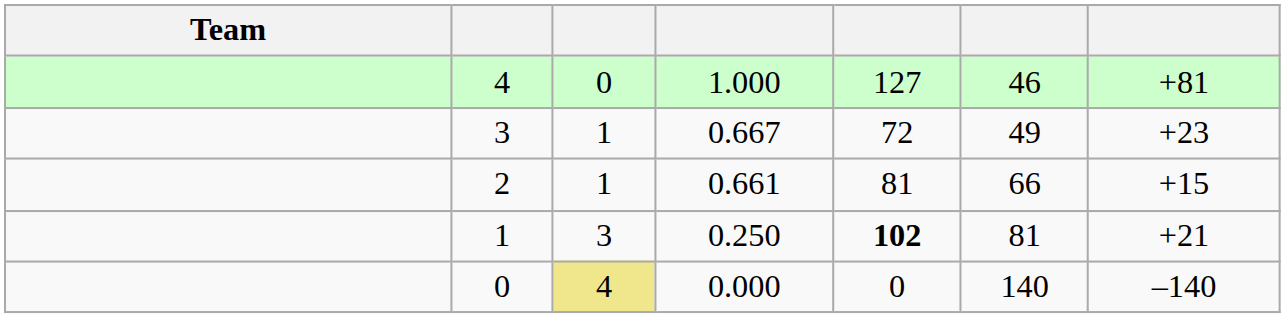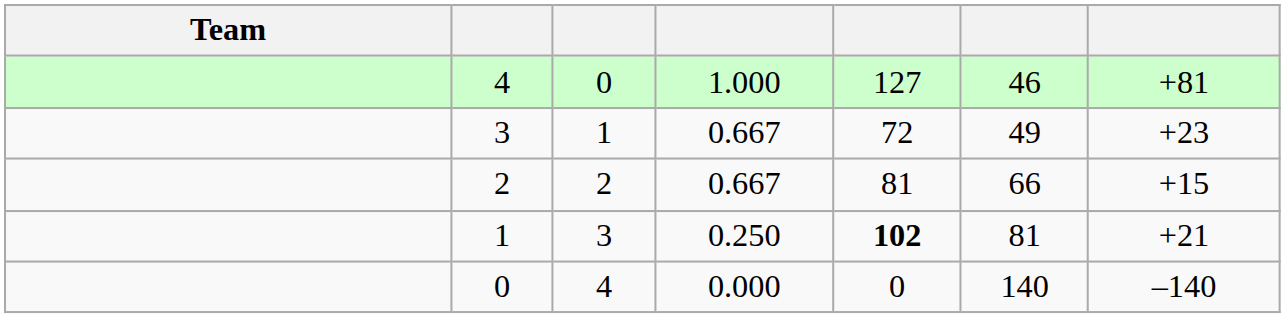(604, 183) 1 -> (604, 183) 2
(744, 183) 0.661 -> (744, 183) 0.667
(604, 286) khaki background -> (604, 286) no background
